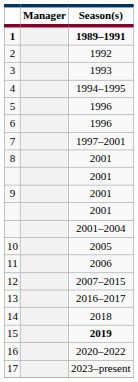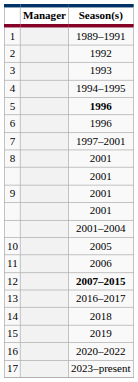(12, 36) bold -> (12, 36) normal
(101, 36) bold -> (101, 36) normal
(101, 106) normal -> (101, 106) bold
(101, 281) normal -> (101, 281) bold
(101, 333) bold -> (101, 333) normal
